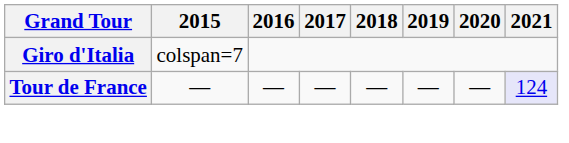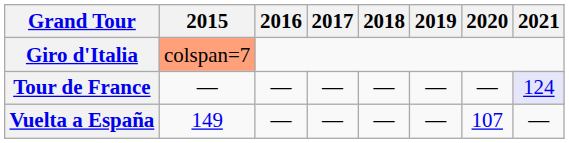(200, 54) no background -> (207, 54) lightsalmon background
+ row: (82, 120)
